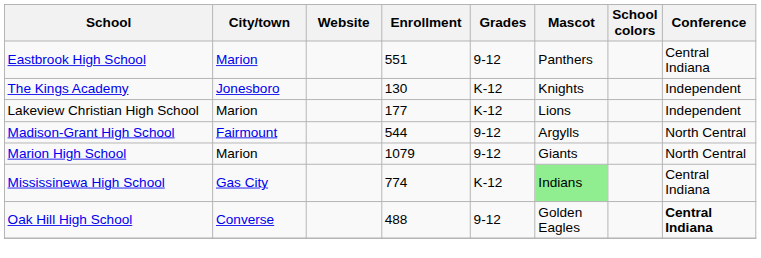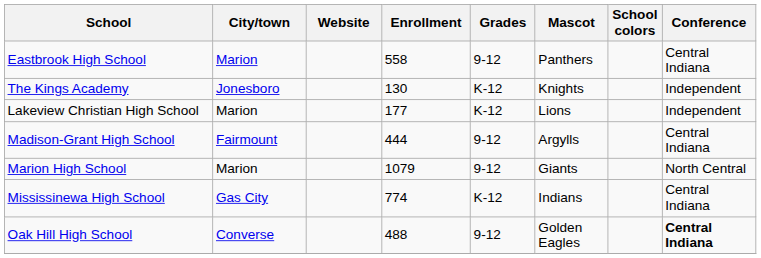(396, 59) 551 -> (396, 59) 558
(396, 132) 544 -> (396, 139) 444
(706, 132) North Central -> (688, 139) Central Indiana
(560, 182) lightgreen background -> (560, 198) no background
